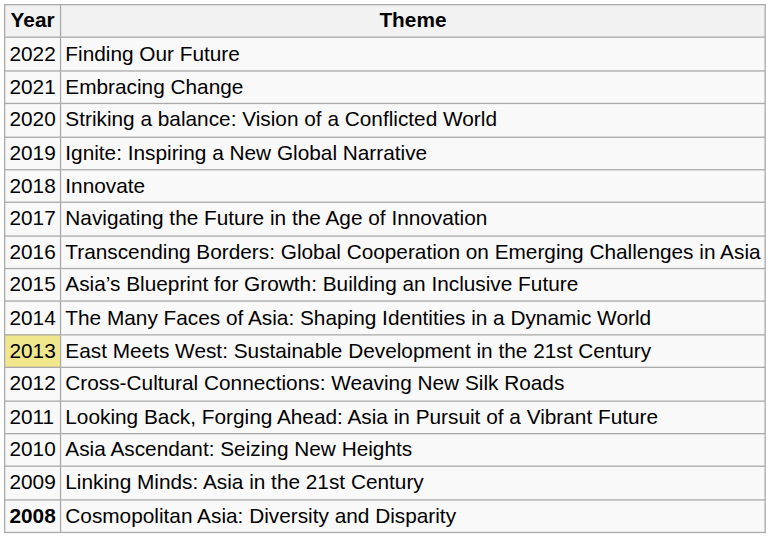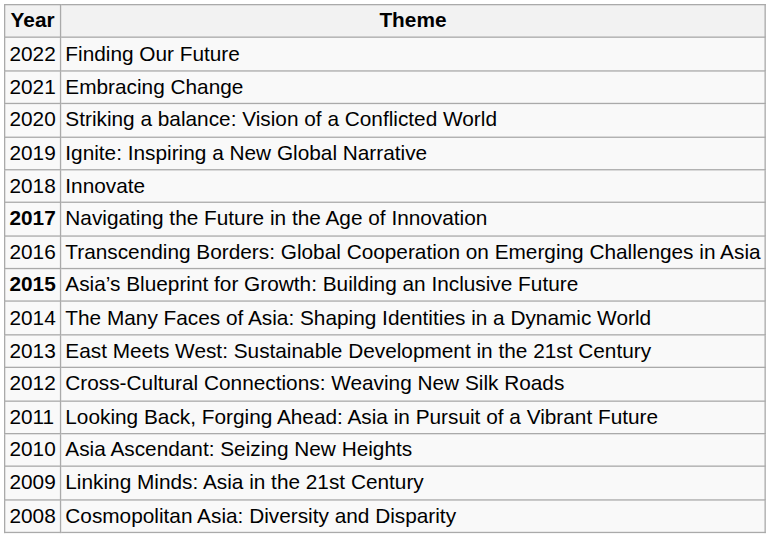(33, 218) normal -> (33, 218) bold
(33, 284) normal -> (33, 284) bold
(33, 350) khaki background -> (33, 350) no background
(33, 515) bold -> (33, 515) normal
